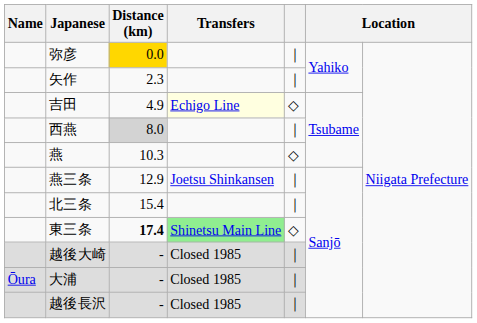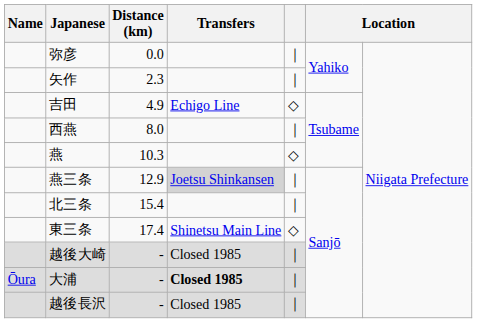(155, 55) gold background -> (155, 55) no background
(205, 105) lightyellow background -> (205, 105) no background
(155, 130) lightgrey background -> (155, 130) no background
(222, 180) no background -> (222, 180) lightgrey background
(151, 229) bold -> (151, 229) normal
(226, 229) lightgreen background -> (226, 229) no background
(206, 279) normal -> (206, 279) bold
